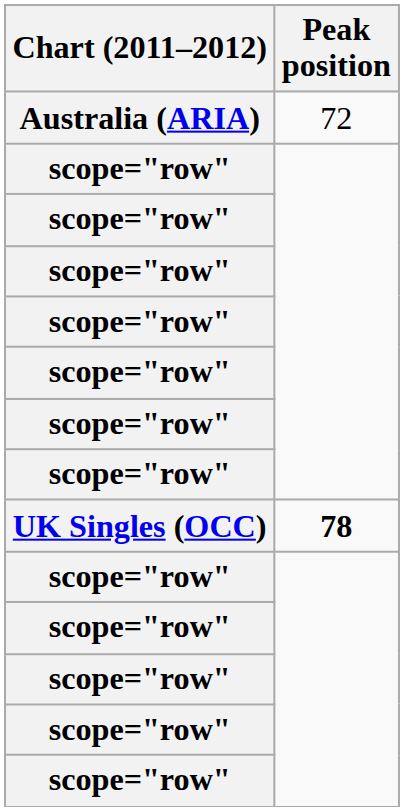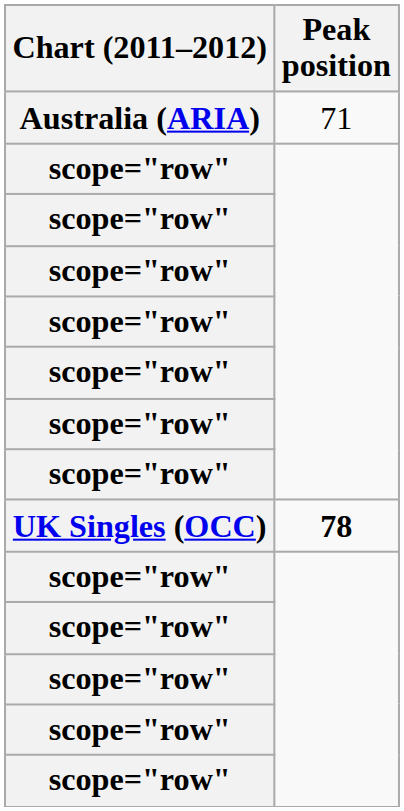(336, 117) 72 -> (336, 117) 71
